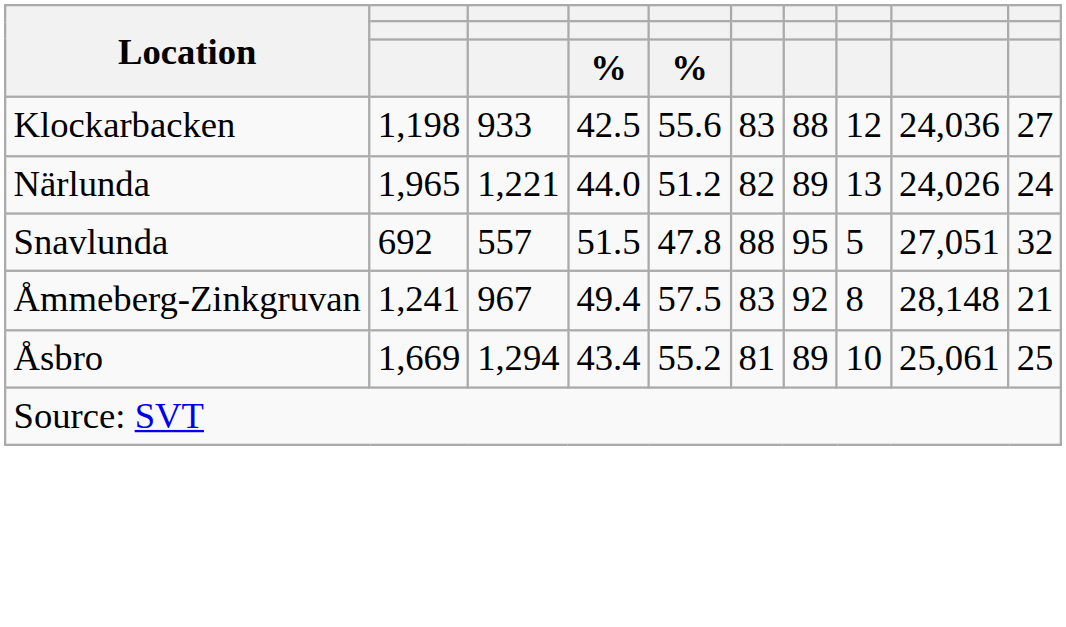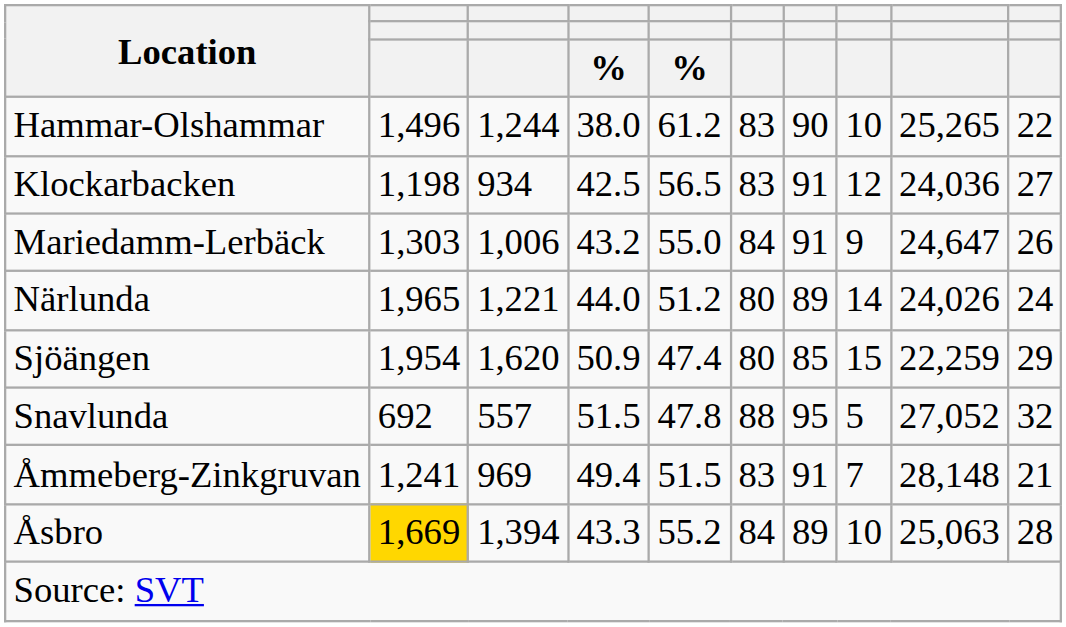+ row: (169, 125)
(505, 125) 933 -> (505, 183) 934
(690, 125) 55.6 -> (690, 183) 56.5
(810, 125) 88 -> (810, 183) 91
+ row: (169, 241)
(757, 183) 82 -> (757, 299) 80
(864, 183) 13 -> (864, 299) 14
+ row: (82, 357)
(949, 241) 27,051 -> (949, 415) 27,052
(505, 299) 967 -> (505, 474) 969
(690, 299) 57.5 -> (690, 474) 51.5
(810, 299) 92 -> (810, 474) 91
(855, 299) 8 -> (855, 474) 7
(419, 357) no background -> (419, 532) gold background
(518, 357) 1,294 -> (518, 532) 1,394
(609, 357) 43.4 -> (609, 532) 43.3
(757, 357) 81 -> (757, 532) 84
(949, 357) 25,061 -> (949, 532) 25,063
(1035, 357) 25 -> (1035, 532) 28
